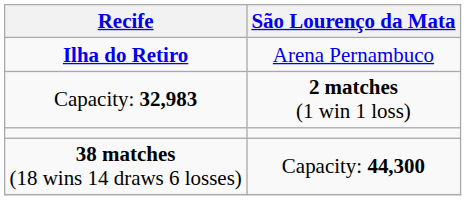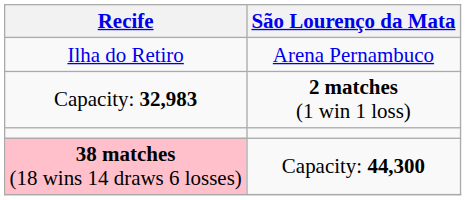(126, 54) bold -> (126, 54) normal
(126, 165) no background -> (126, 165) pink background
